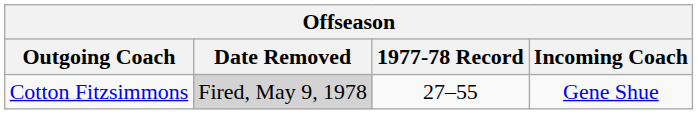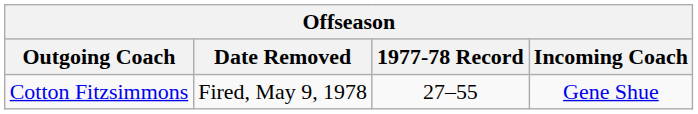(283, 91) lightgrey background -> (283, 91) no background
